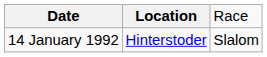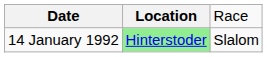(166, 39) no background -> (166, 39) lightgreen background
